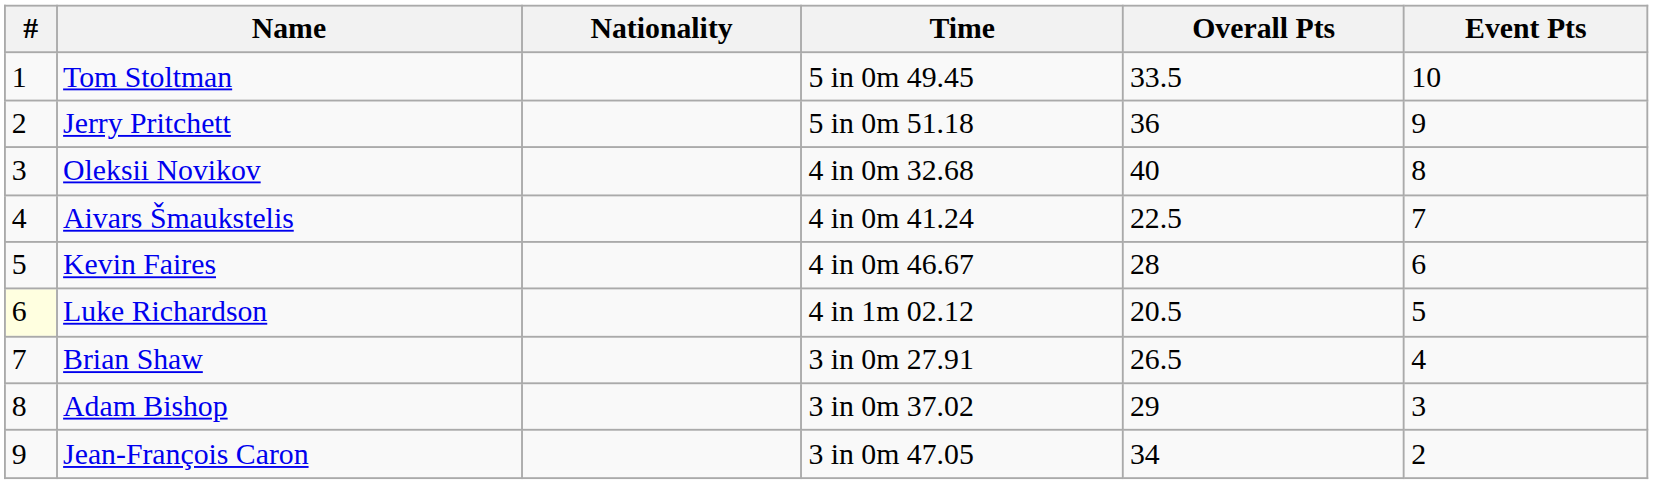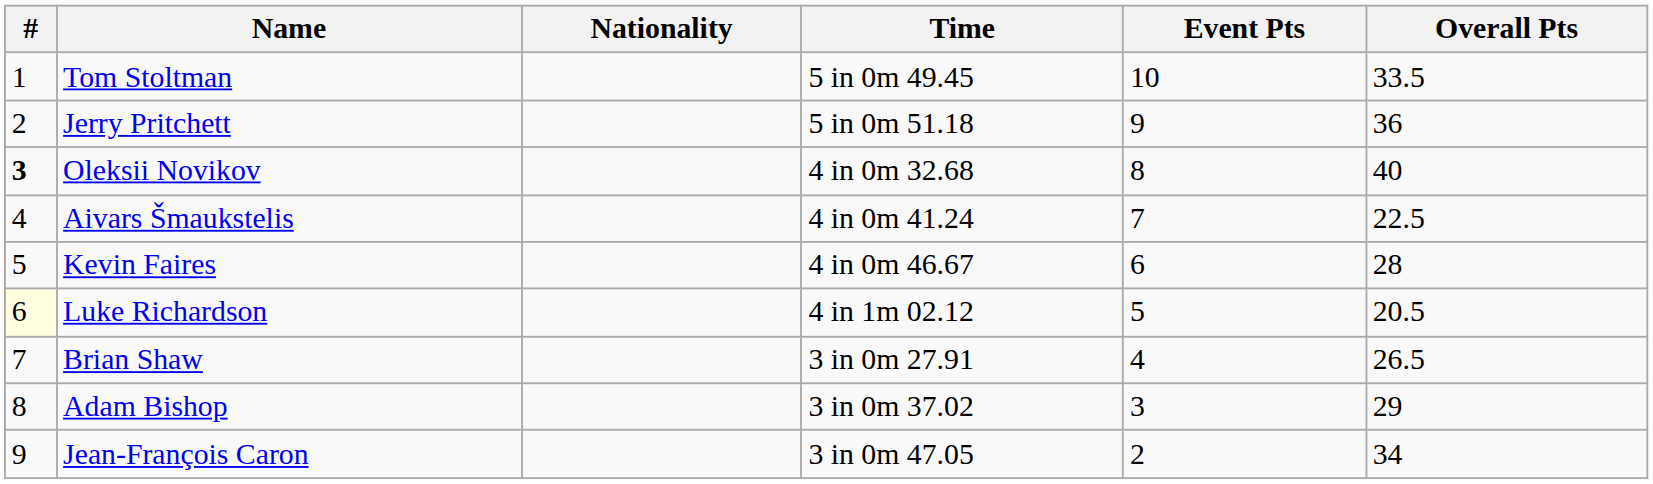columns swapped: (1526, 28) <-> (1264, 28)
(19, 170) normal -> (19, 170) bold
